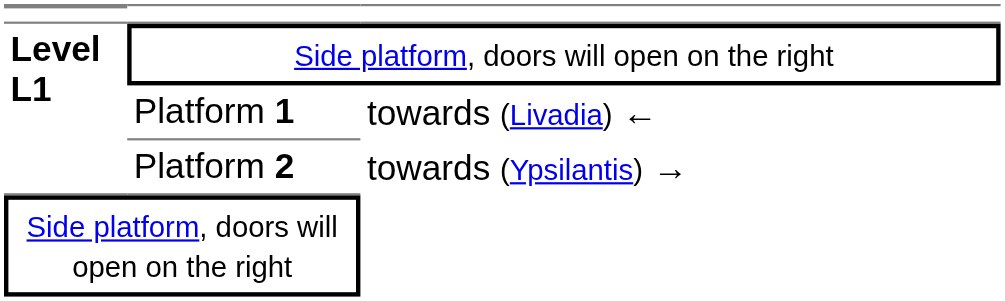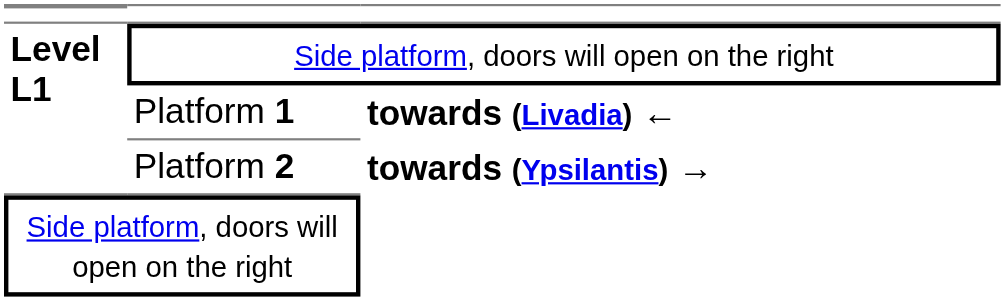(512, 112) normal -> (522, 112) bold
(527, 167) normal -> (540, 167) bold
